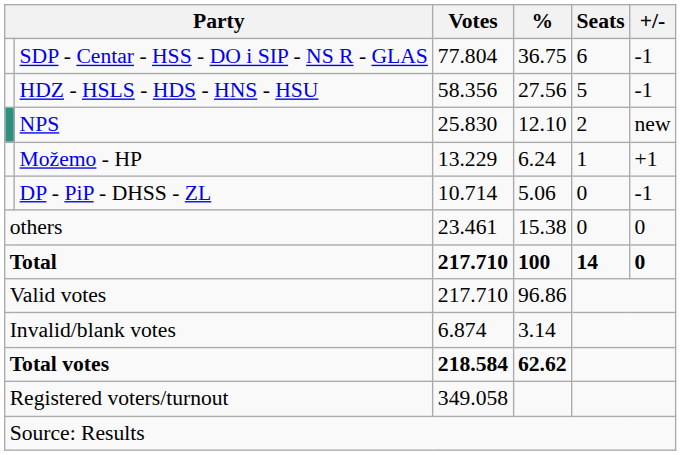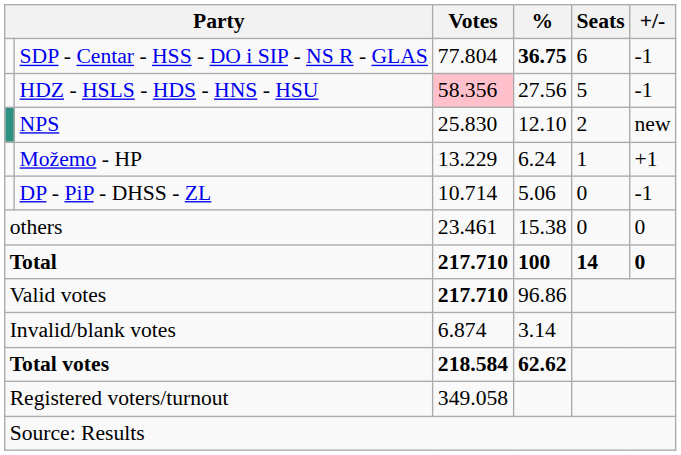(542, 55) normal -> (542, 55) bold
(468, 90) no background -> (468, 90) pink background
(473, 295) normal -> (473, 295) bold
